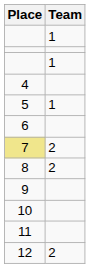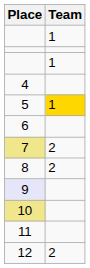(52, 105) no background -> (52, 105) gold background
(25, 189) no background -> (25, 189) lavender background
(25, 210) no background -> (25, 210) khaki background
